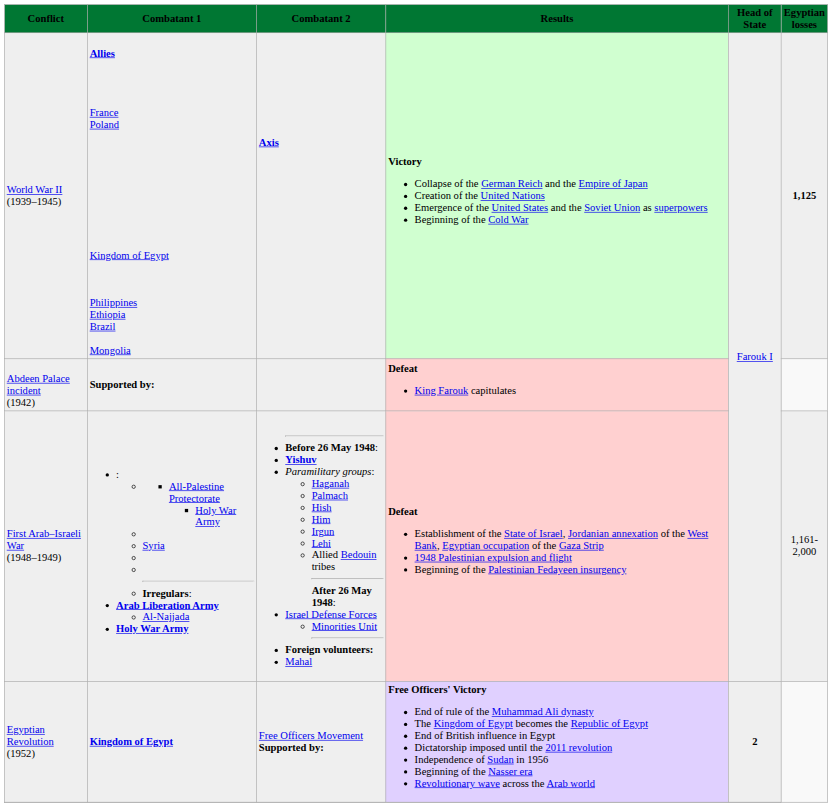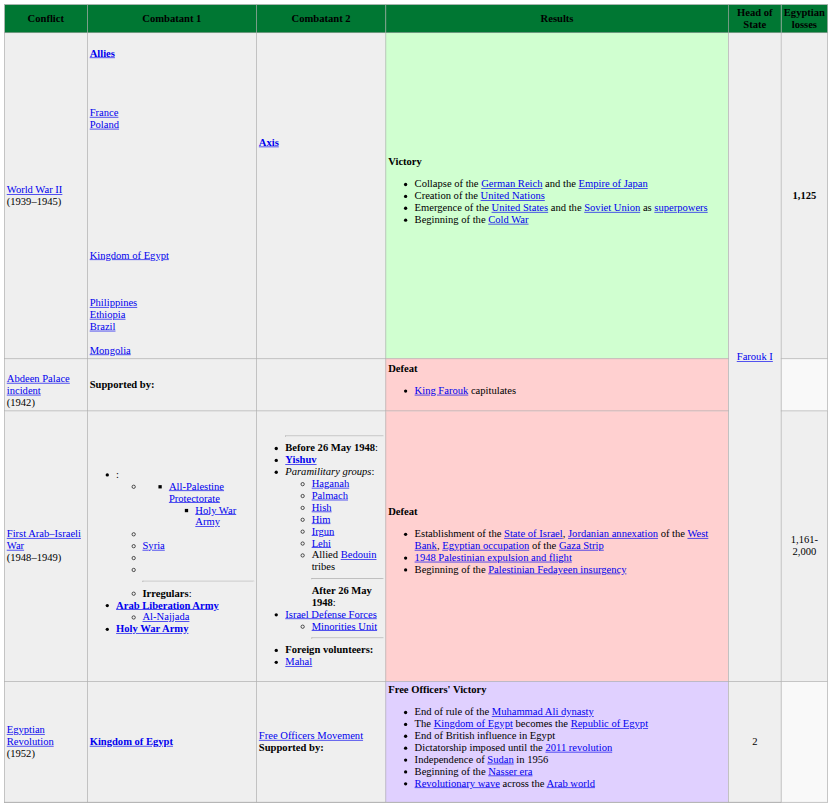(755, 741) bold -> (755, 741) normal
